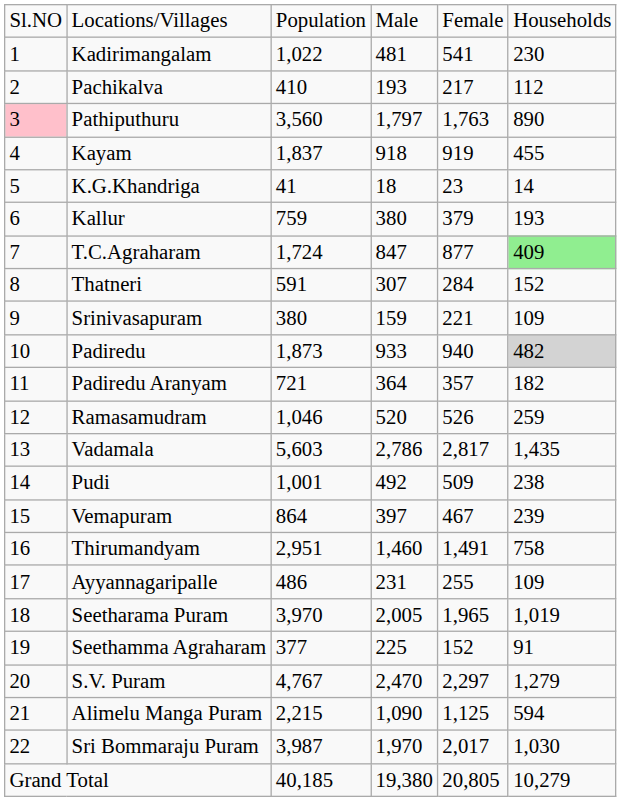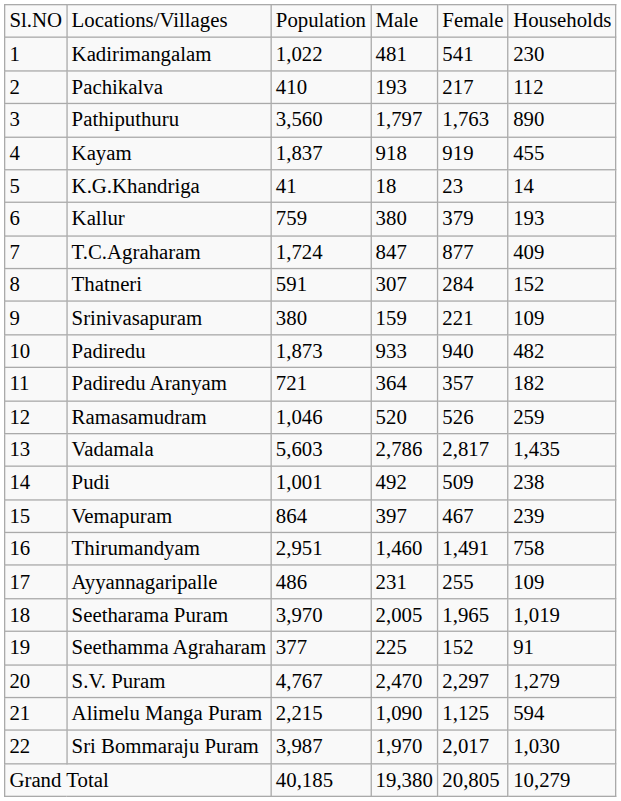(15, 119) pink background -> (15, 119) no background
(529, 251) lightgreen background -> (529, 251) no background
(529, 350) lightgrey background -> (529, 350) no background
